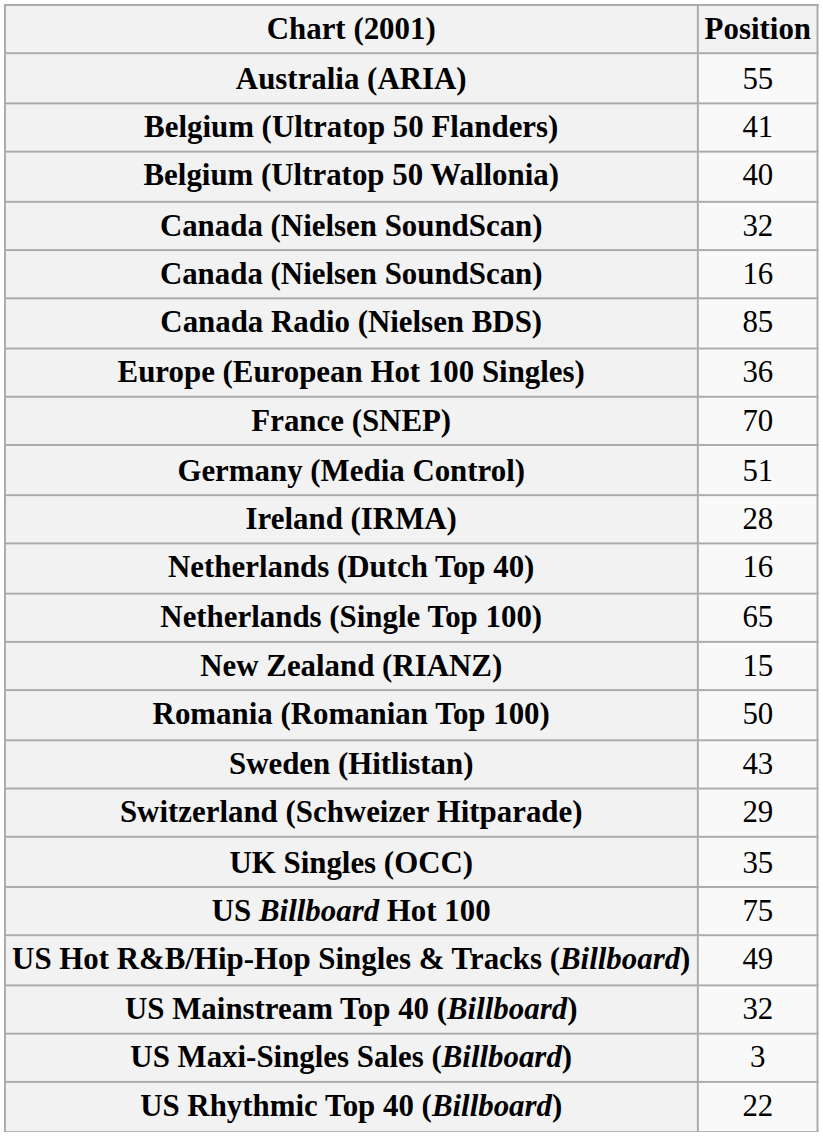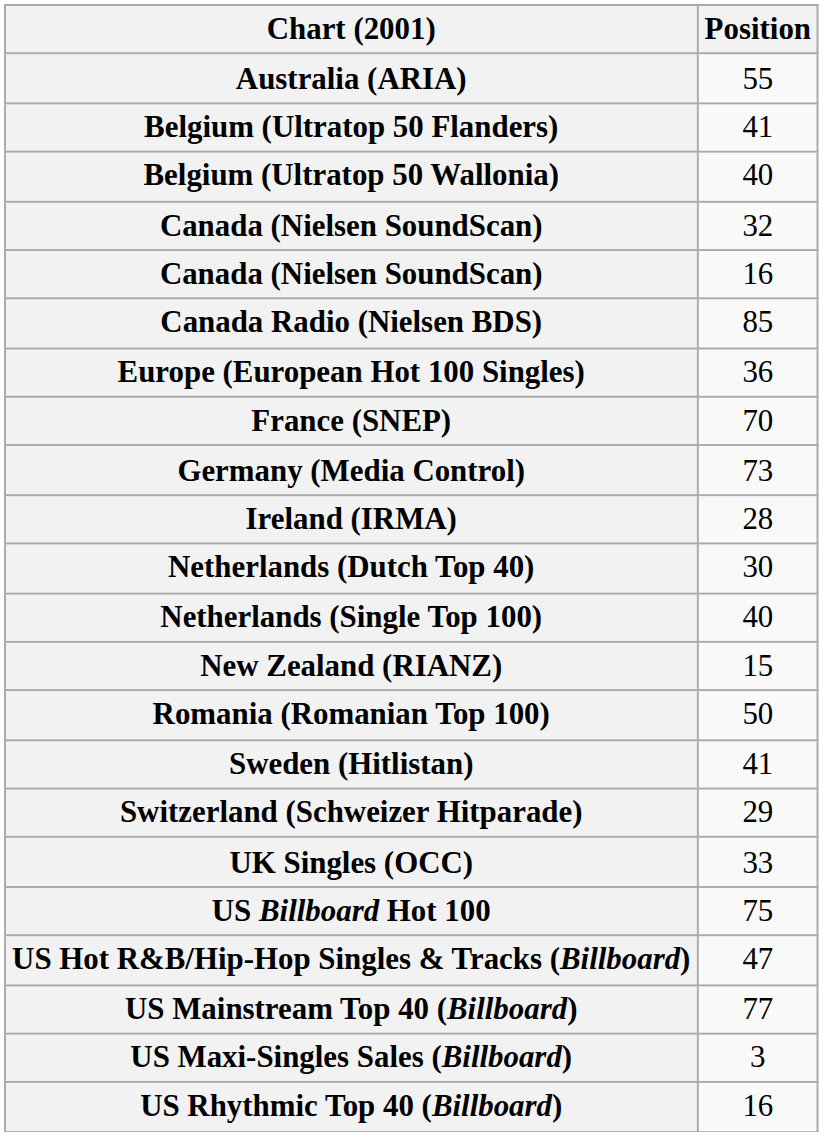(758, 469) 51 -> (758, 469) 73
(758, 567) 16 -> (758, 567) 30
(758, 616) 65 -> (758, 616) 40
(758, 763) 43 -> (758, 763) 41
(758, 861) 35 -> (758, 861) 33
(758, 959) 49 -> (758, 959) 47
(758, 1008) 32 -> (758, 1008) 77
(758, 1106) 22 -> (758, 1106) 16
